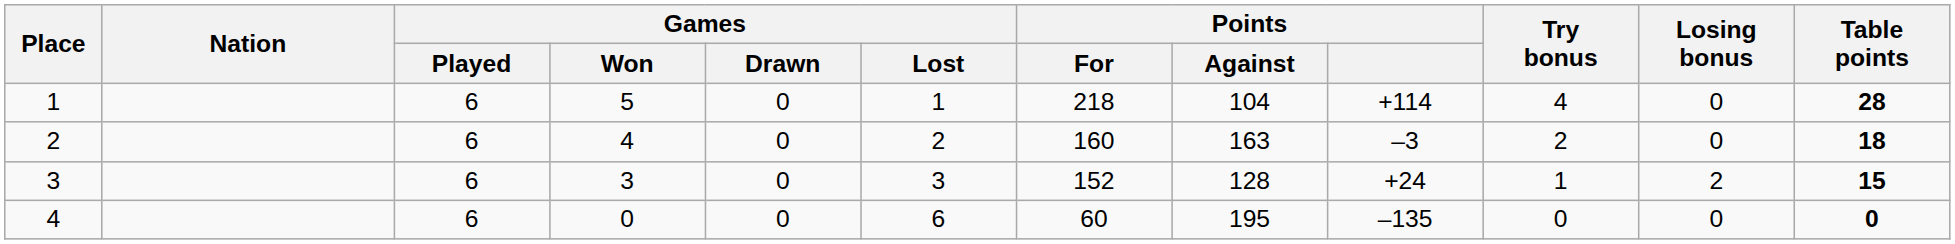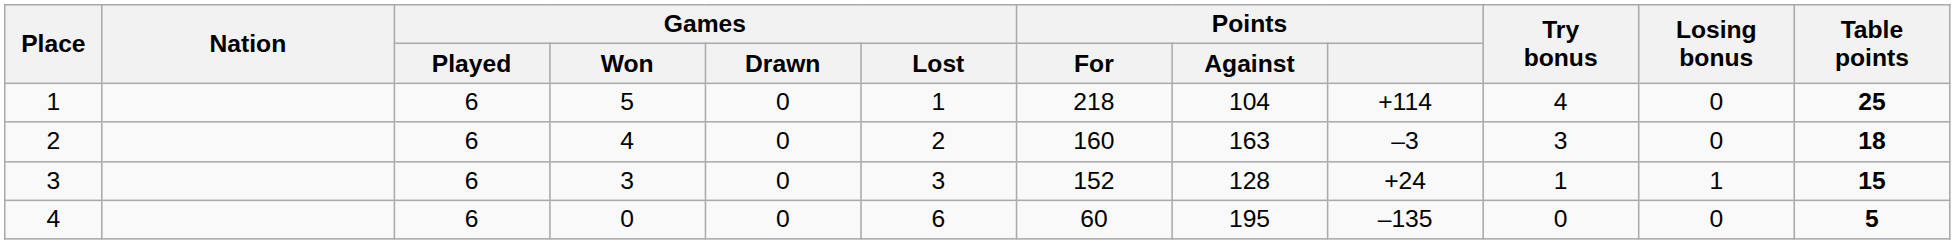(1872, 102) 28 -> (1872, 102) 25
(1561, 141) 2 -> (1561, 141) 3
(1716, 180) 2 -> (1716, 180) 1
(1872, 219) 0 -> (1872, 219) 5
